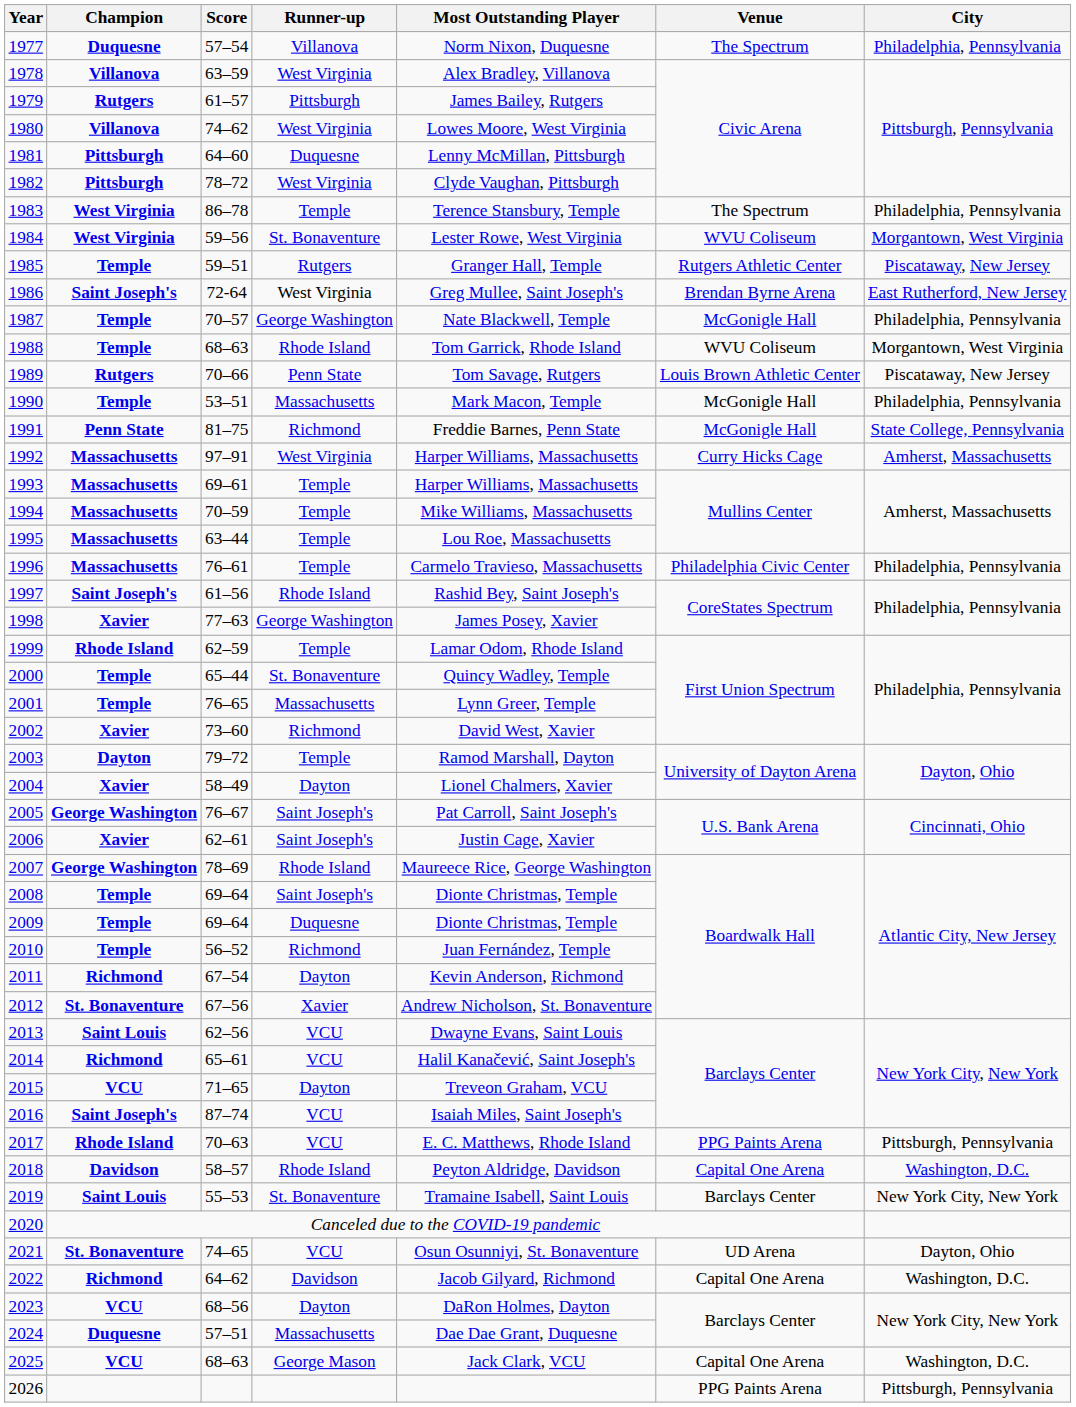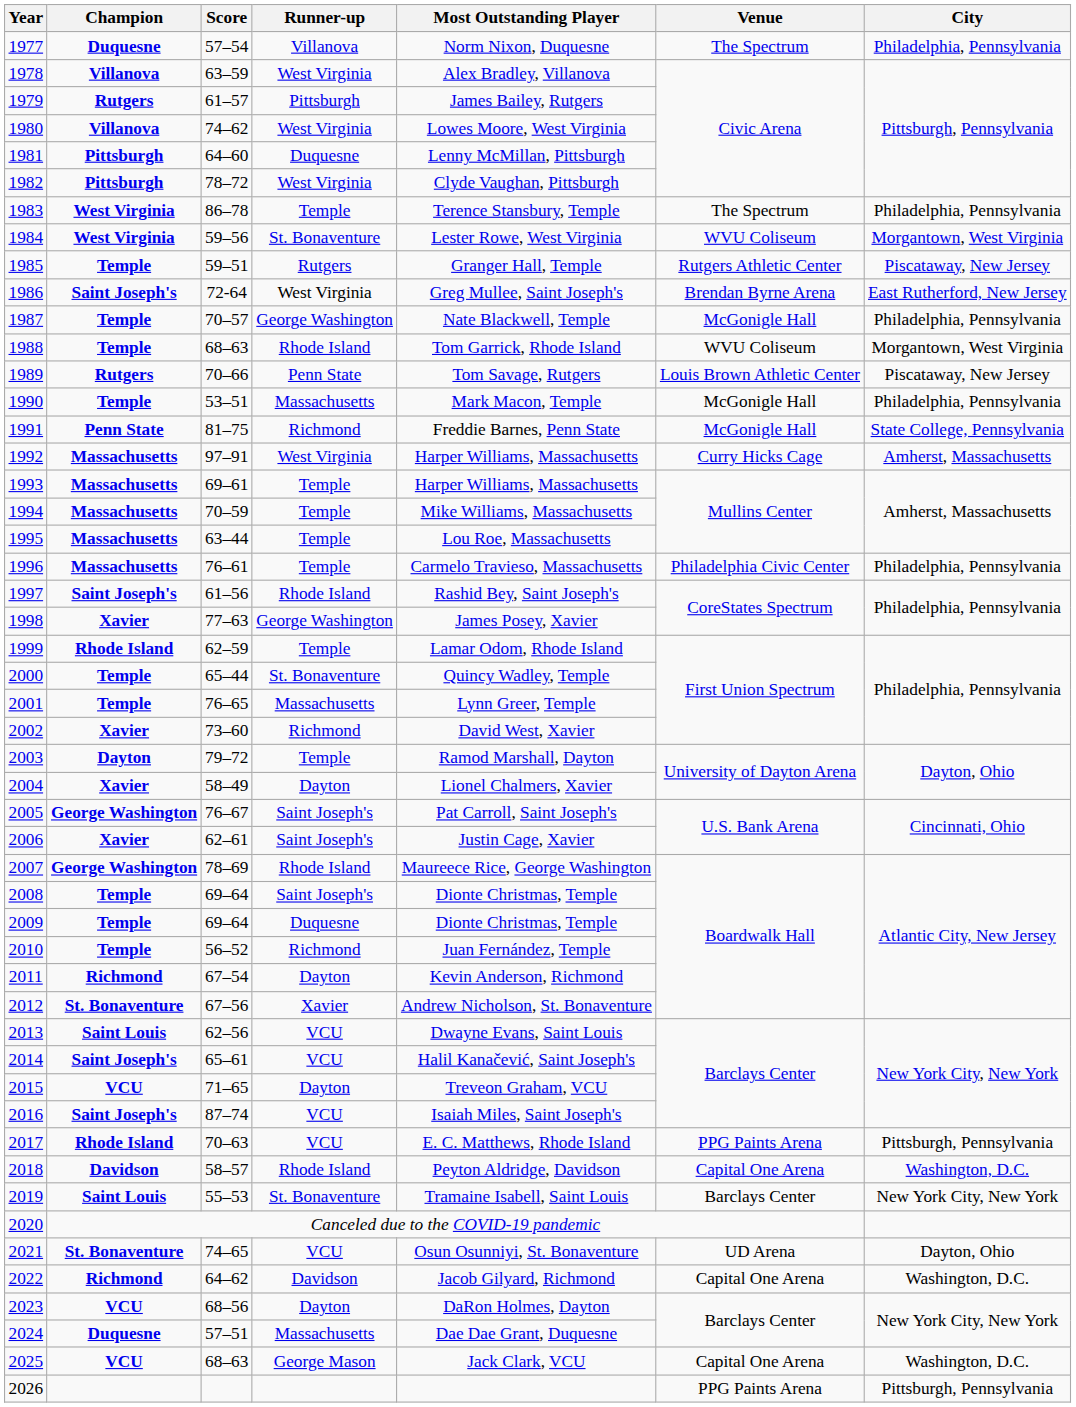(124, 1059) Richmond -> (124, 1059) Saint Joseph's
